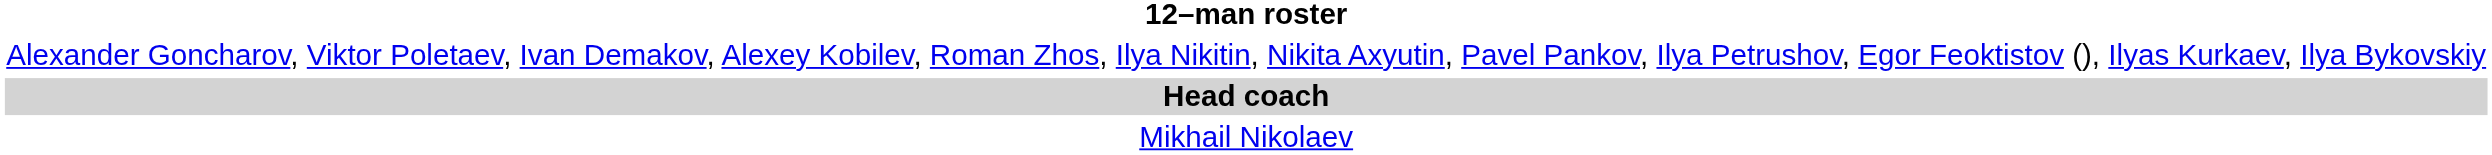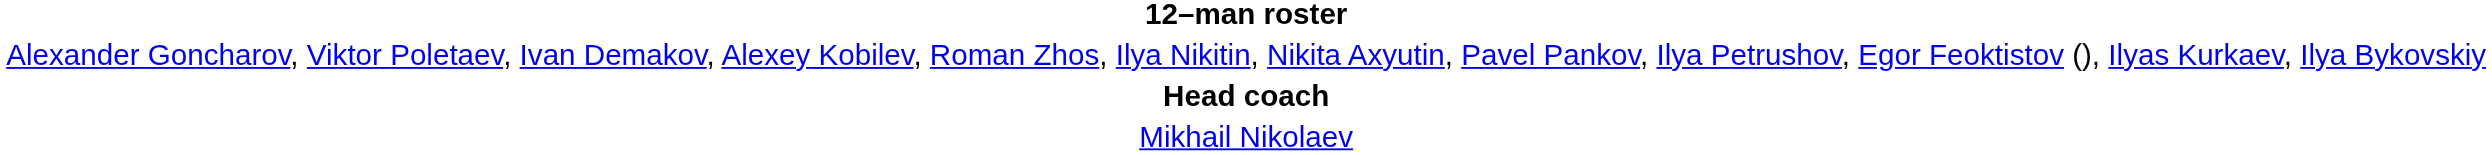(1246, 96) lightgrey background -> (1246, 96) no background
